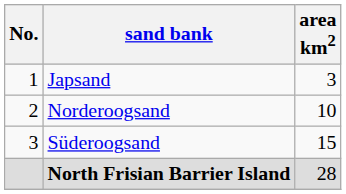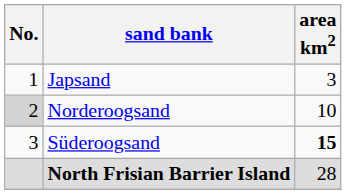(33, 110) no background -> (33, 110) lightgrey background
(327, 142) normal -> (327, 142) bold
